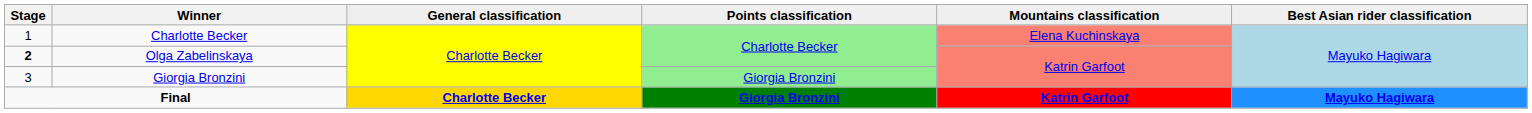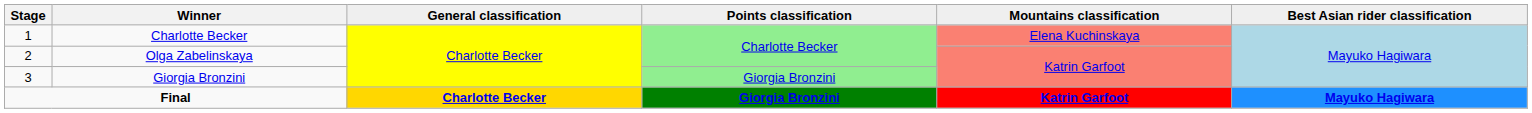(28, 56) bold -> (28, 56) normal
